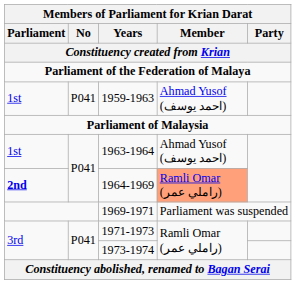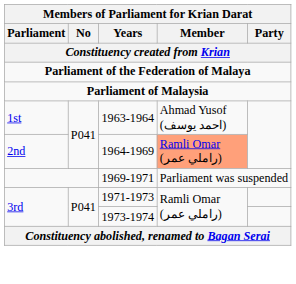- row: (128, 98)
(17, 185) bold -> (16, 151) normal
